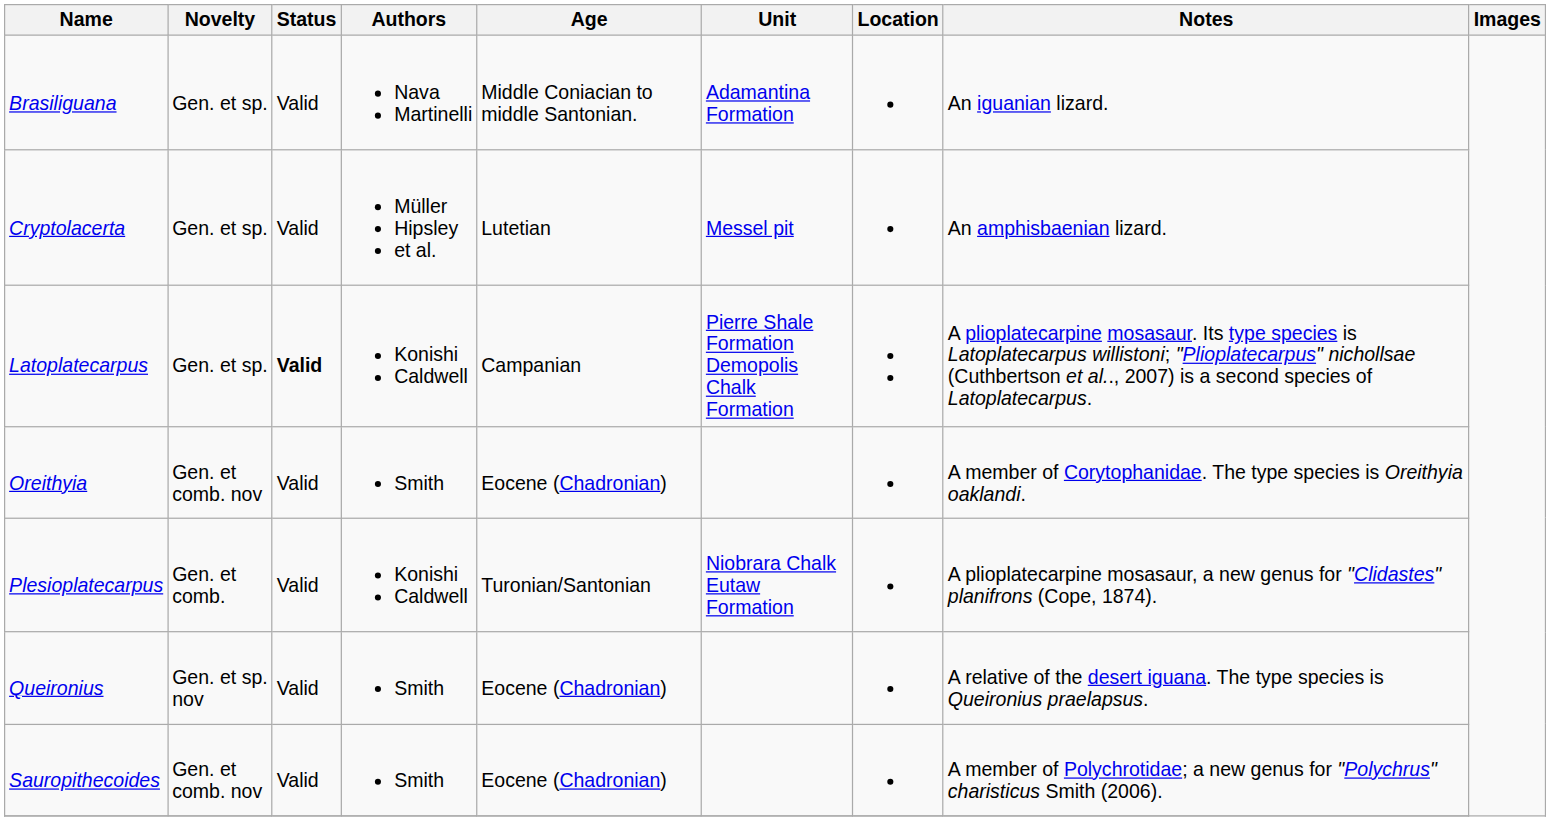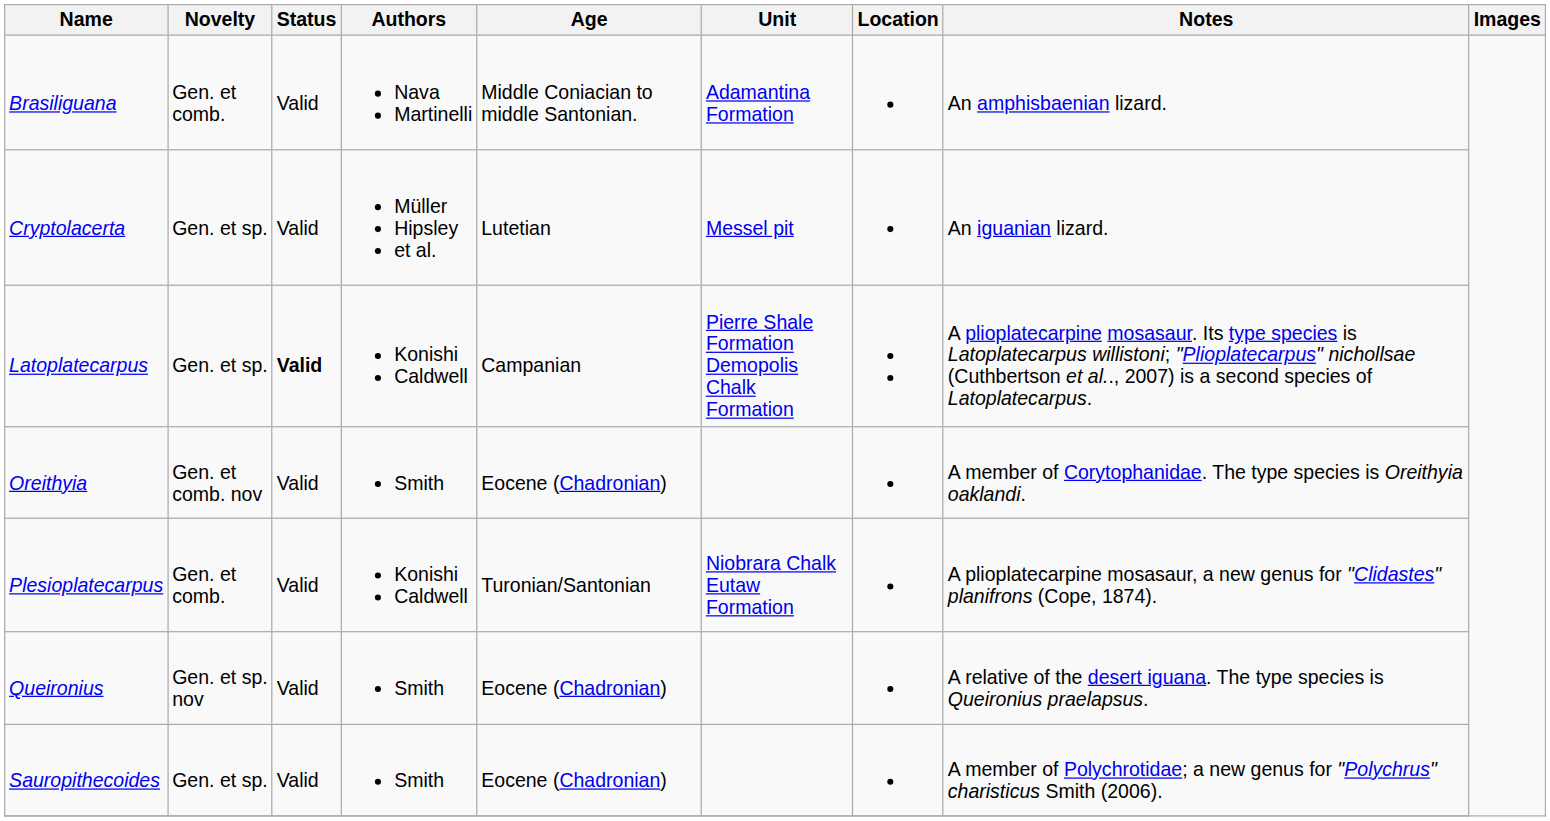(220, 103) Gen. et sp. -> (204, 103) Gen. et comb.
(1028, 103) An iguanian lizard. -> (1057, 103) An amphisbaenian lizard.
(1057, 228) An amphisbaenian lizard. -> (1028, 228) An iguanian lizard.
(217, 780) Gen. et comb. nov -> (220, 780) Gen. et sp.
